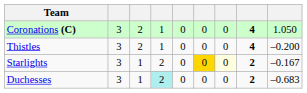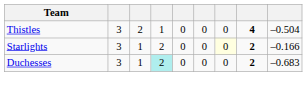- row: (41, 29)
(285, 46) –0.200 -> (285, 29) –0.504
(204, 63) gold background -> (204, 46) no background
(285, 63) –0.167 -> (285, 46) –0.166
